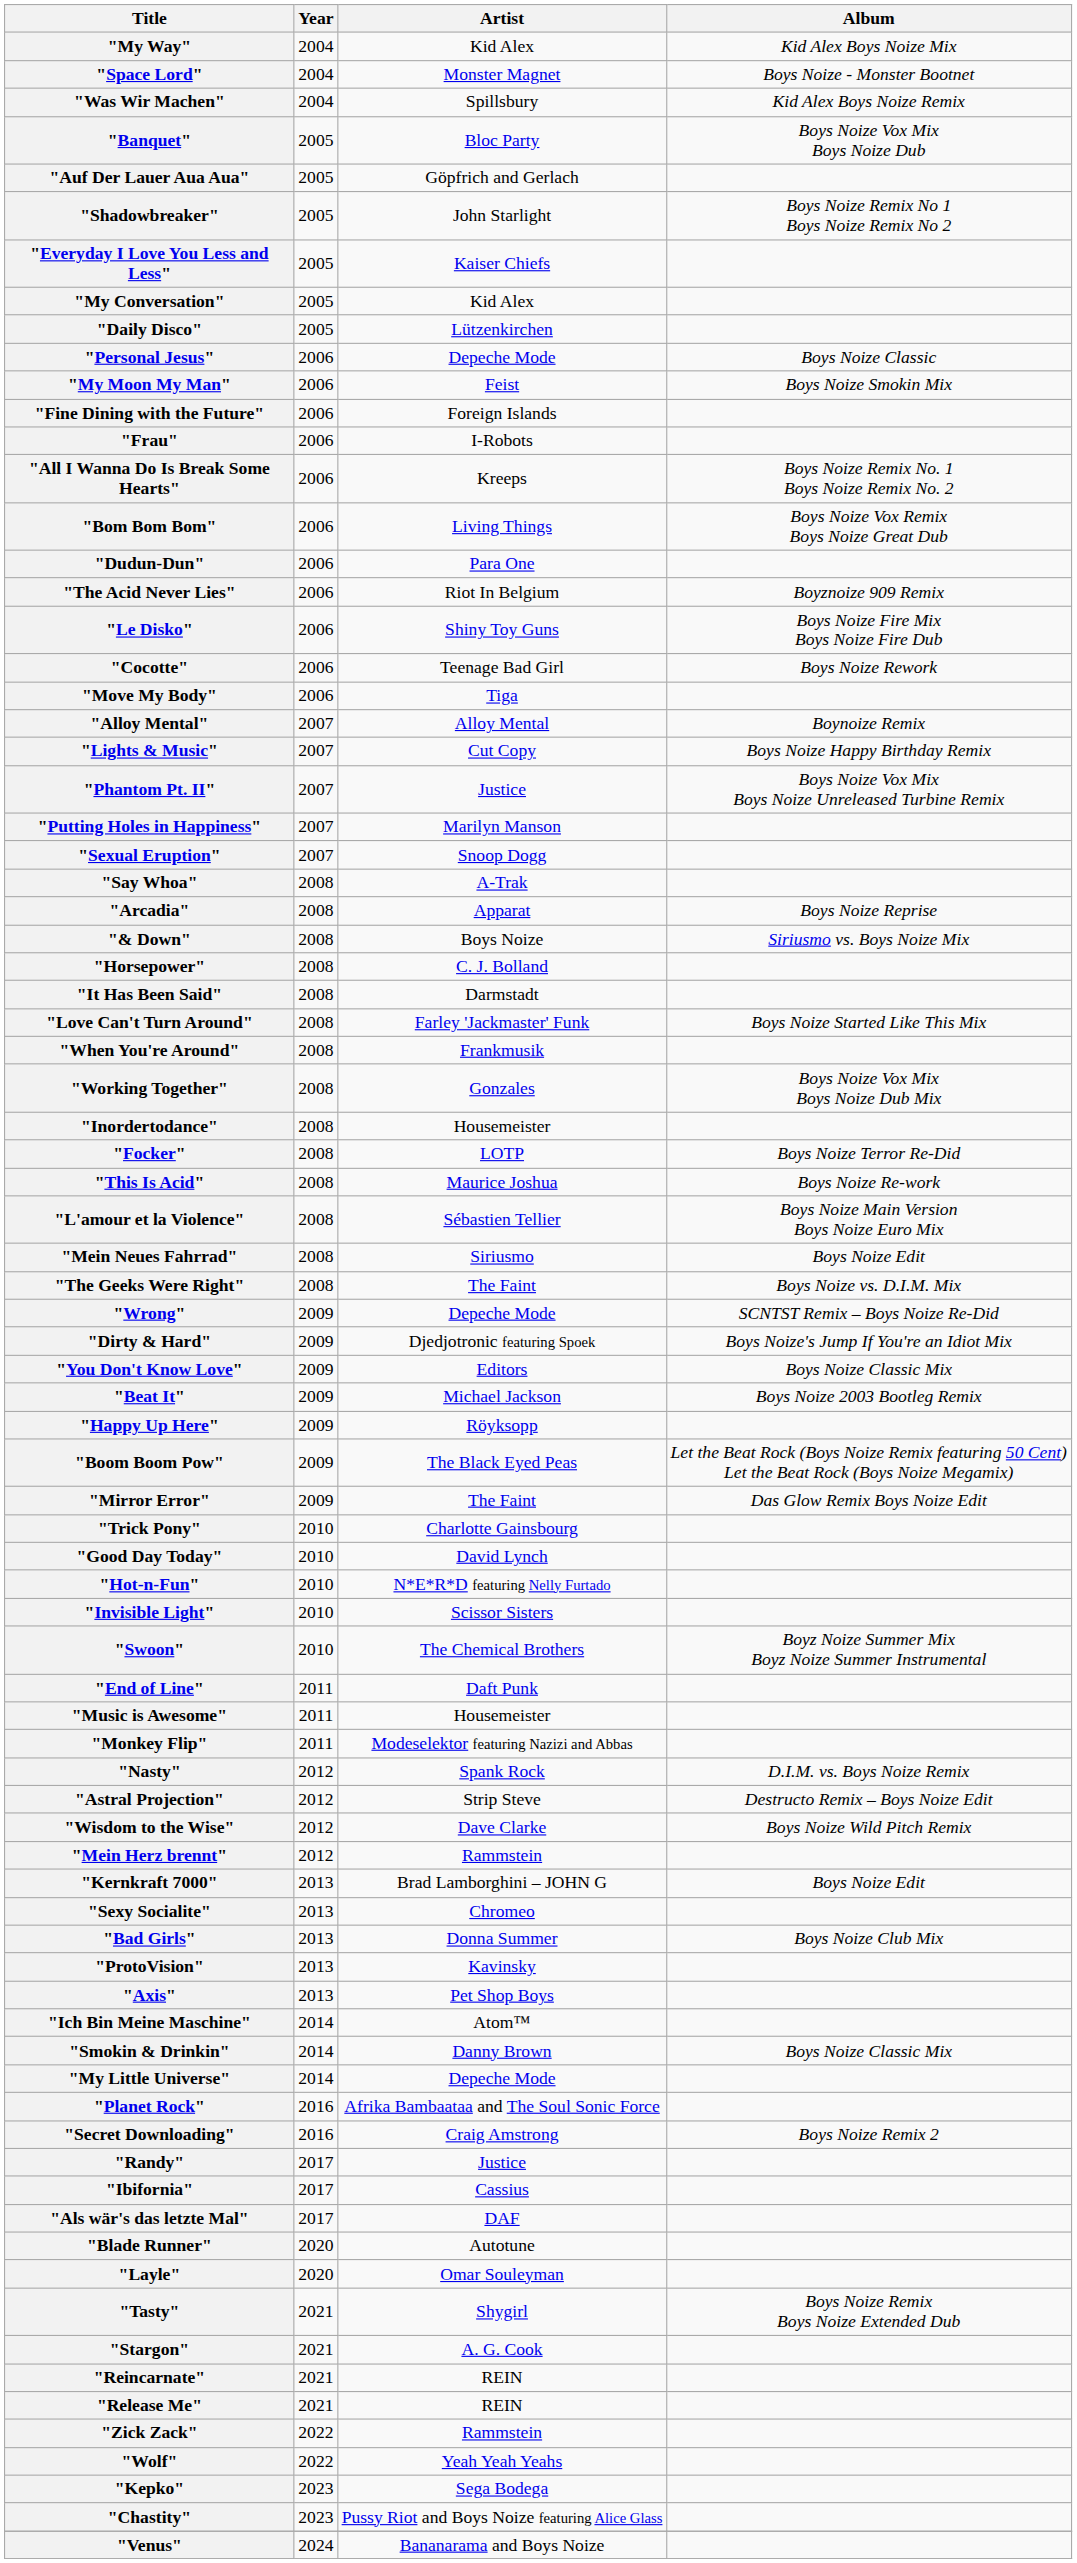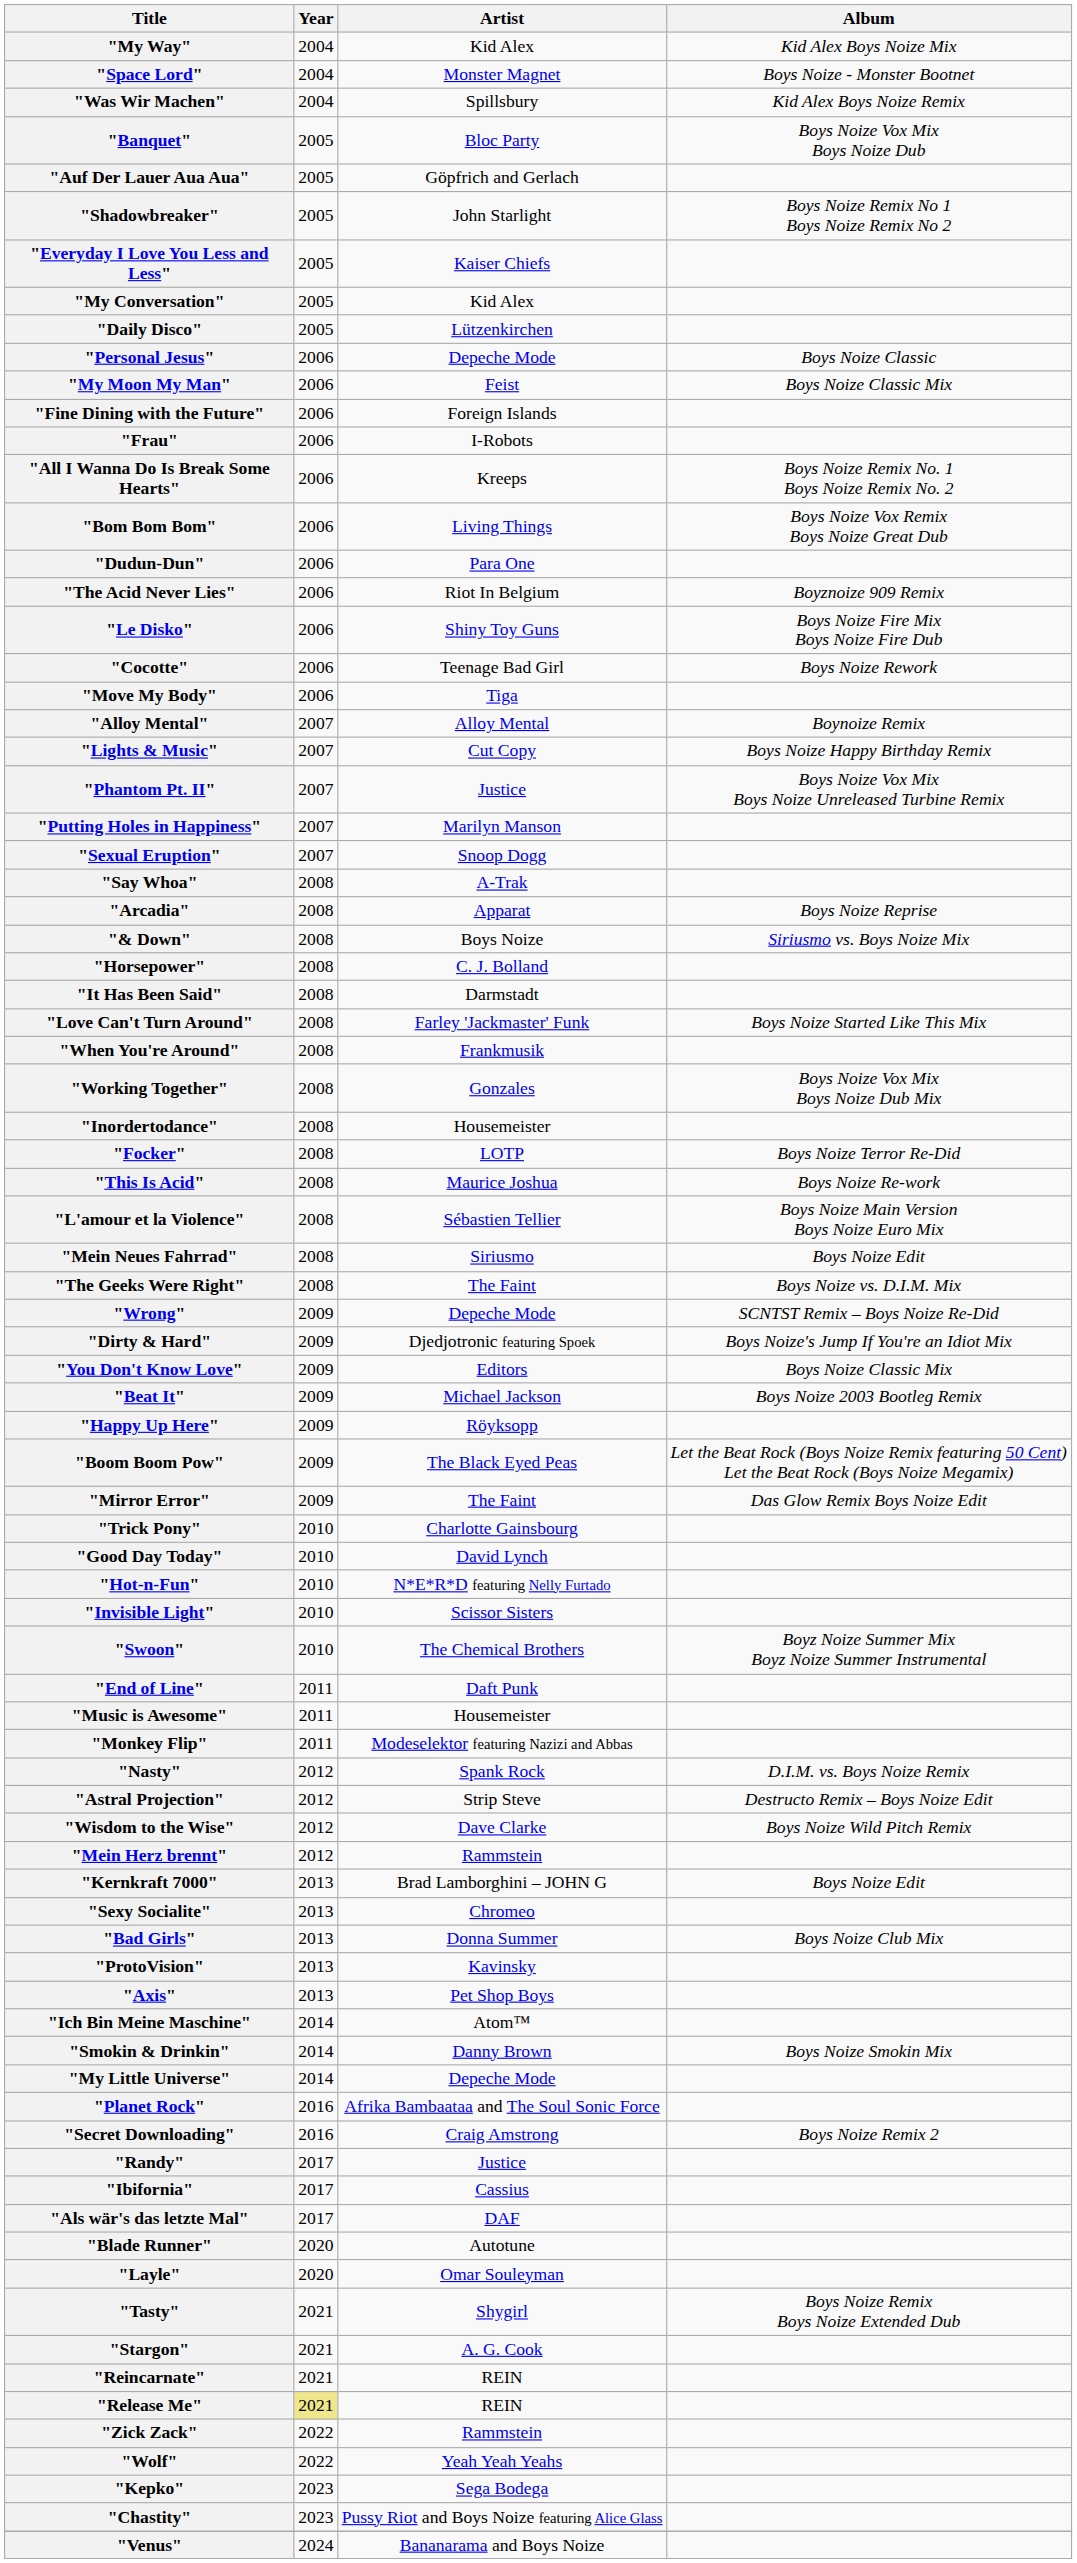(869, 384) Boys Noize Smokin Mix -> (869, 384) Boys Noize Classic Mix
(869, 2050) Boys Noize Classic Mix -> (869, 2050) Boys Noize Smokin Mix
(316, 2405) no background -> (316, 2405) khaki background
